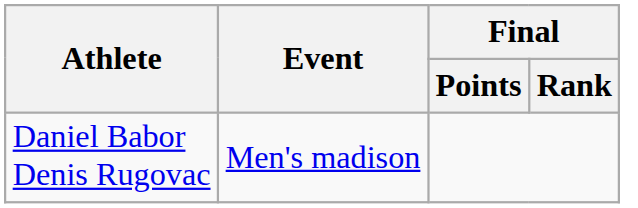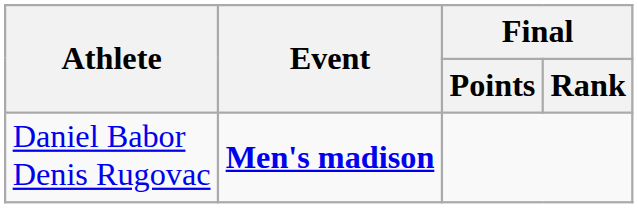(323, 156) normal -> (330, 156) bold
